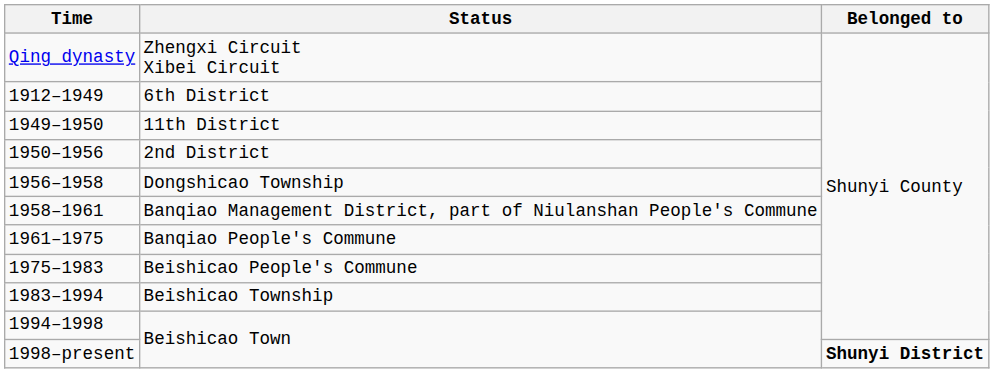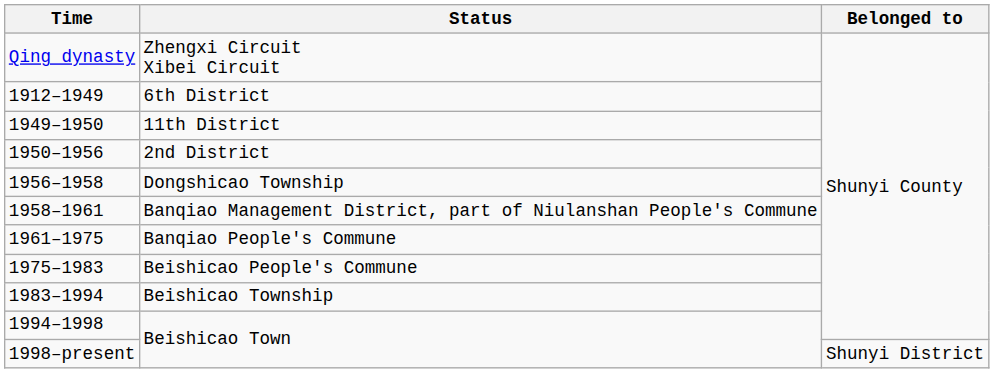(905, 354) bold -> (905, 354) normal
